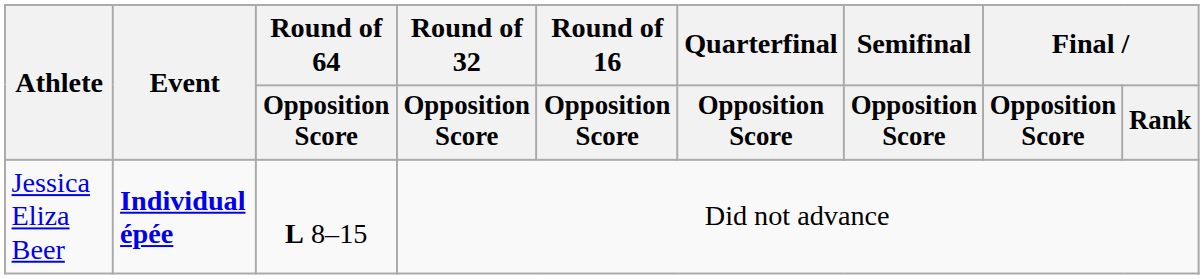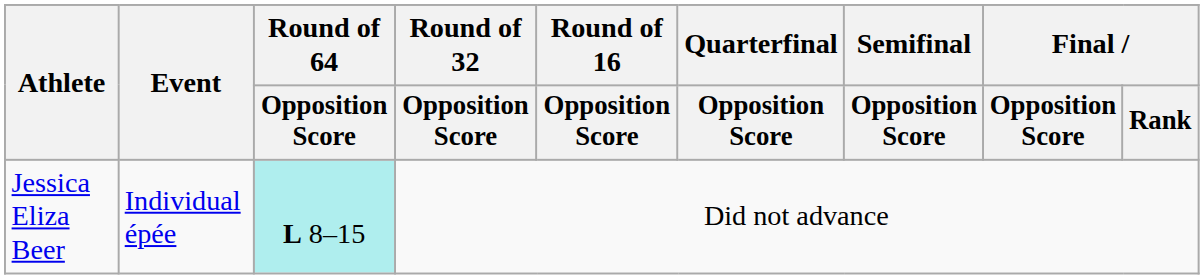(183, 216) bold -> (183, 216) normal
(326, 233) no background -> (324, 233) paleturquoise background
